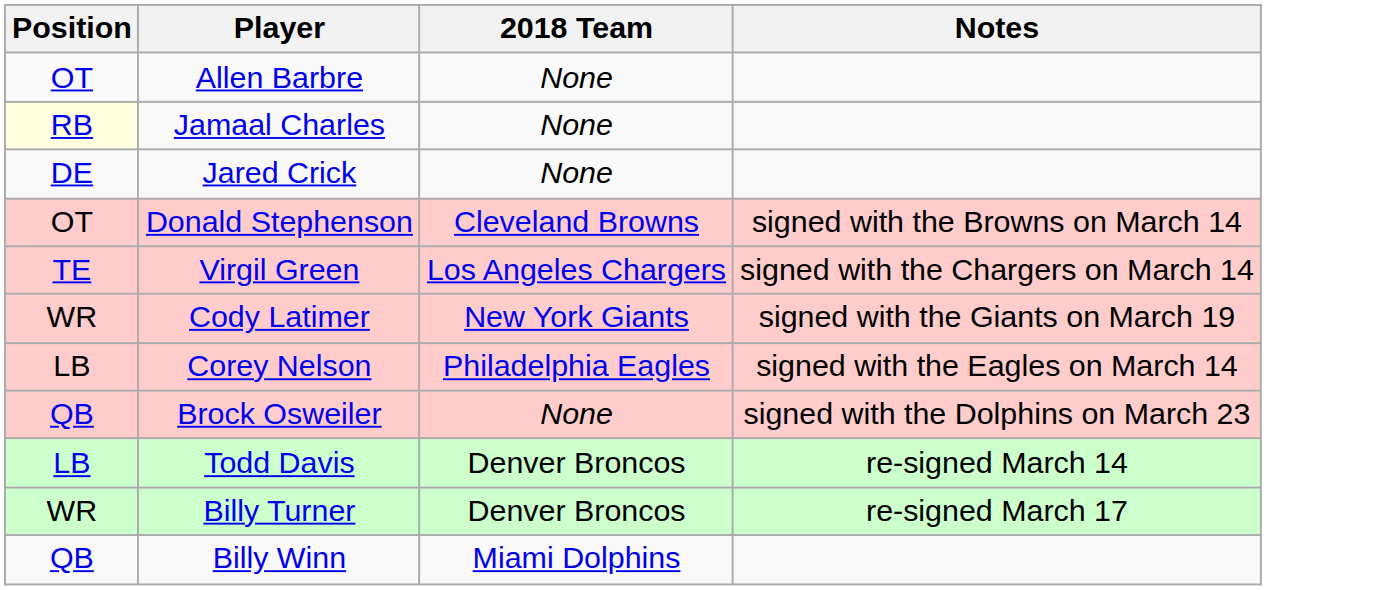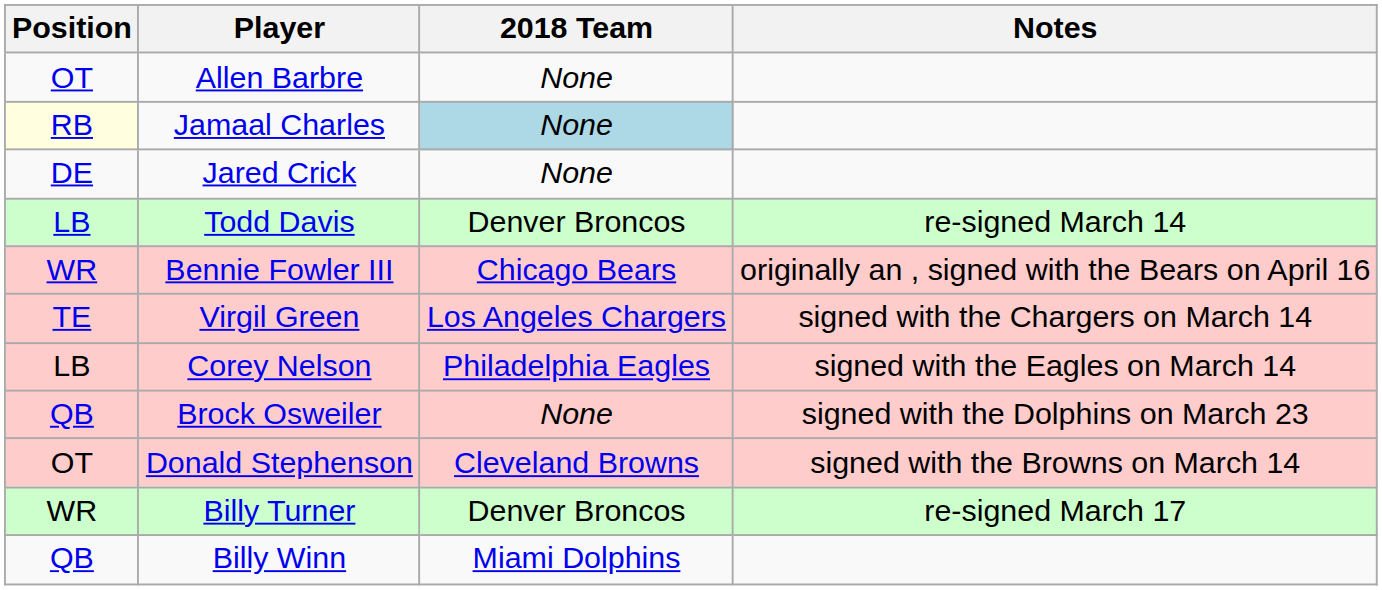(577, 125) no background -> (577, 125) lightblue background
rows swapped: (279, 462) <-> (279, 221)
+ row: (279, 269)
- row: (279, 317)
